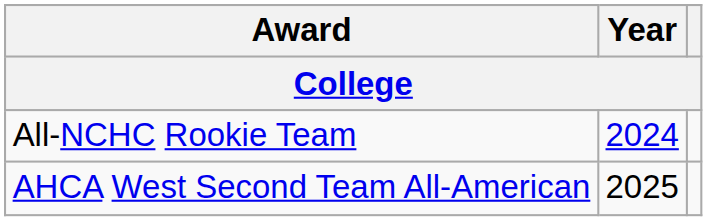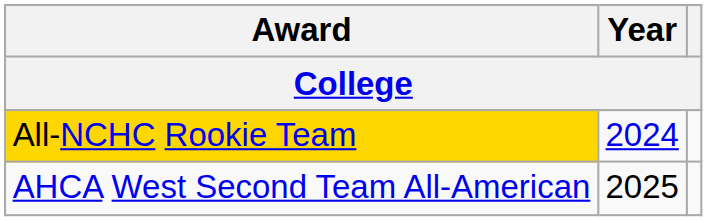(185, 135) no background -> (185, 135) gold background
